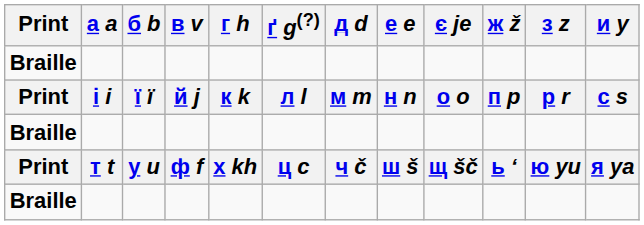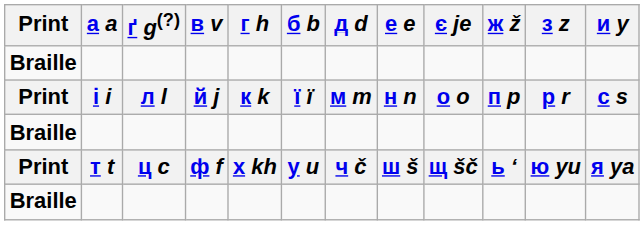columns swapped: (144, 24) <-> (294, 24)
